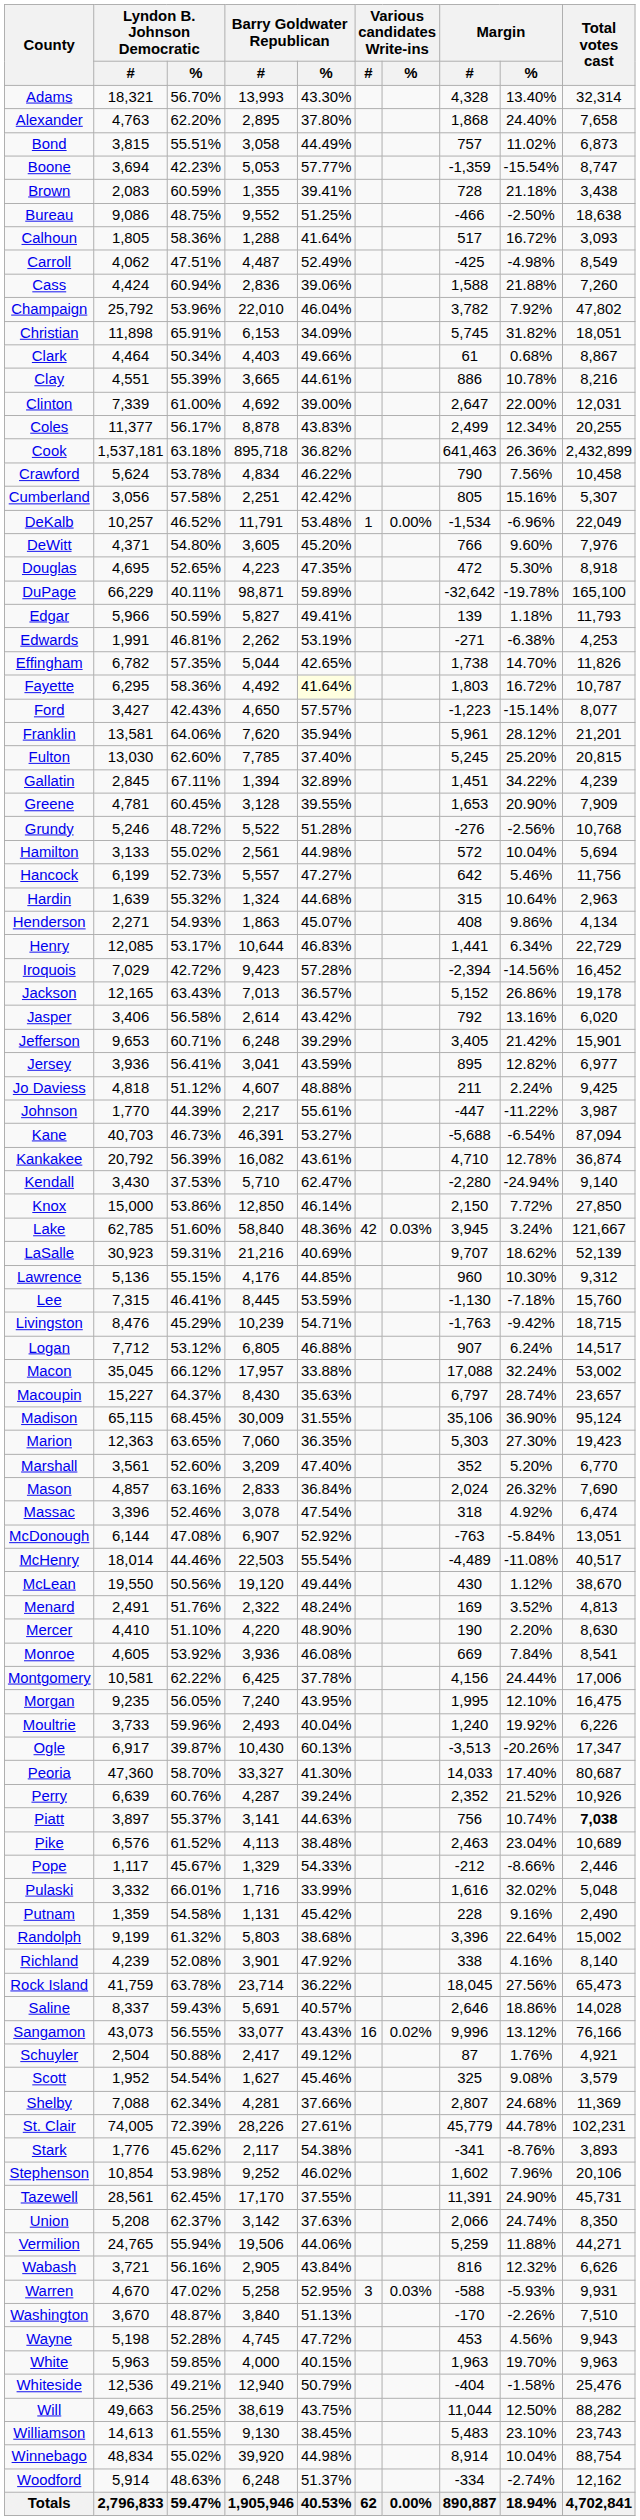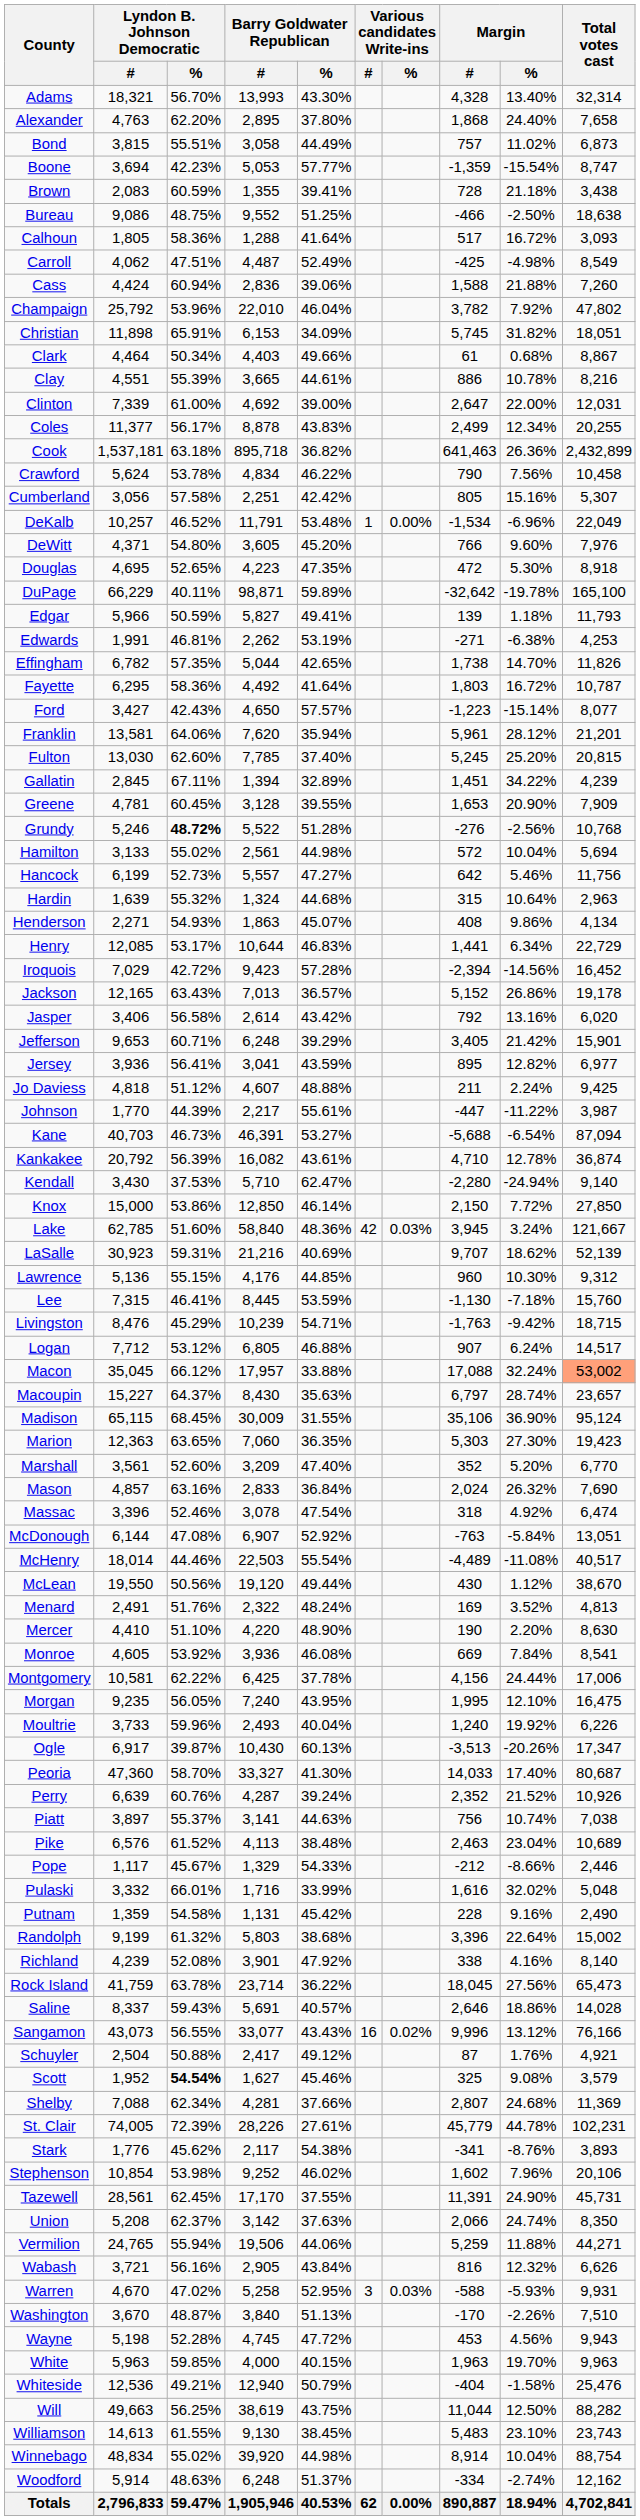(326, 686) lightyellow background -> (326, 686) no background
(196, 828) normal -> (196, 828) bold
(599, 1371) no background -> (599, 1371) lightsalmon background
(599, 1819) bold -> (599, 1819) normal
(196, 2079) normal -> (196, 2079) bold
